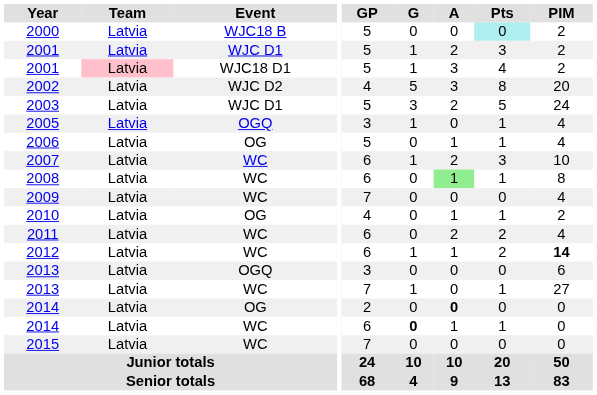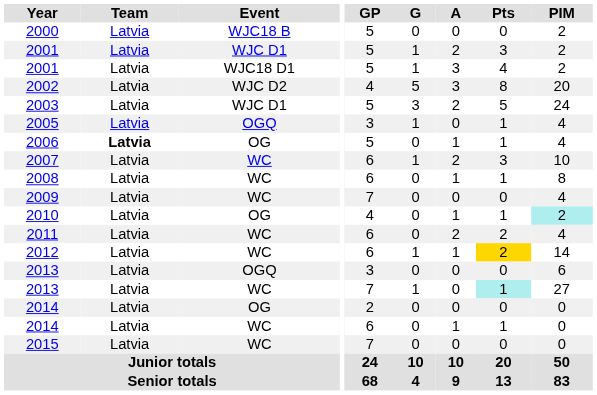(502, 31) paleturquoise background -> (503, 31) no background
(128, 68) pink background -> (130, 68) no background
(128, 142) normal -> (130, 142) bold
(454, 178) lightgreen background -> (456, 178) no background
(561, 215) no background -> (562, 215) paleturquoise background
(502, 252) no background -> (503, 252) gold background
(561, 252) bold -> (562, 252) normal
(502, 289) no background -> (503, 289) paleturquoise background
(454, 307) bold -> (456, 307) normal
(413, 326) bold -> (416, 326) normal
